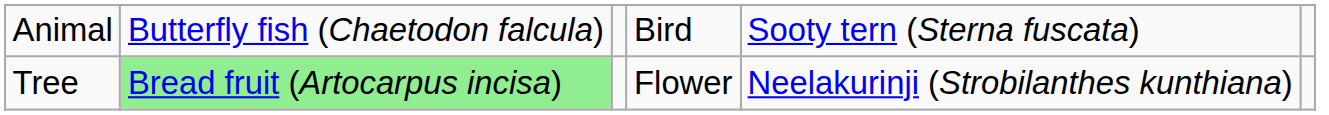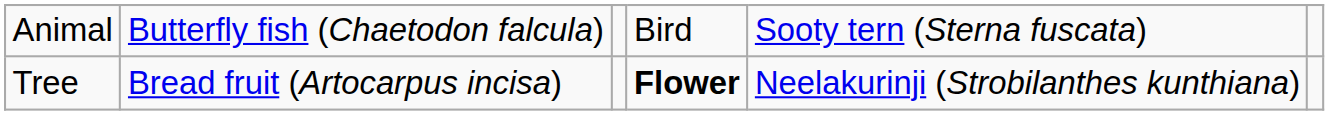(345, 82) lightgreen background -> (345, 82) no background
(683, 82) normal -> (687, 82) bold
